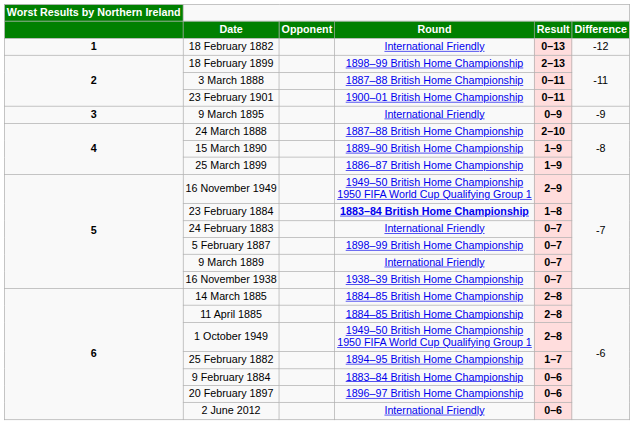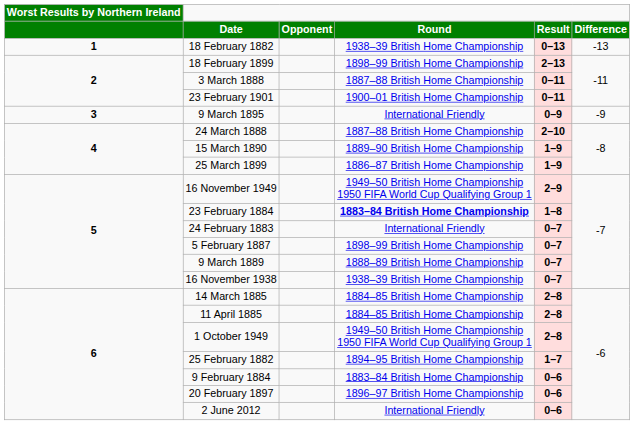(434, 47) International Friendly -> (434, 47) 1938–39 British Home Championship
(601, 47) -12 -> (601, 47) -13
(434, 263) International Friendly -> (434, 263) 1888–89 British Home Championship
